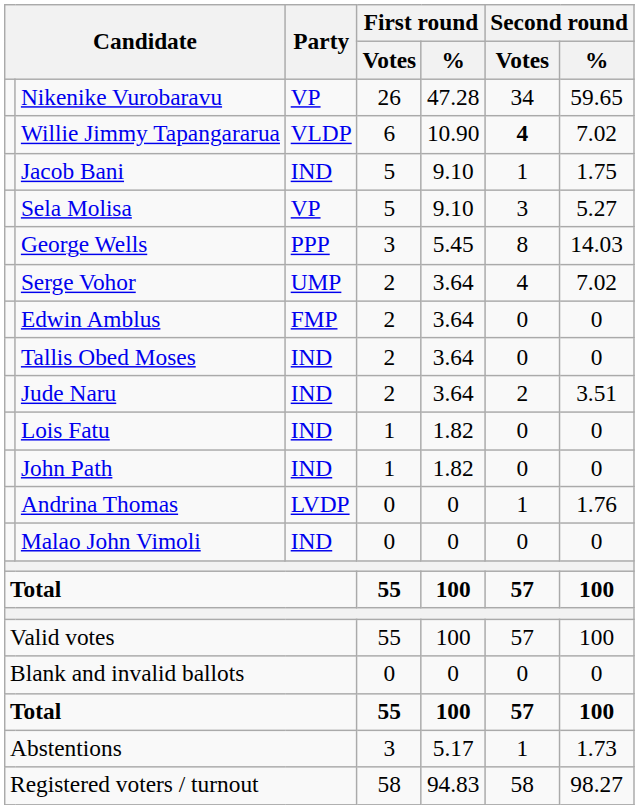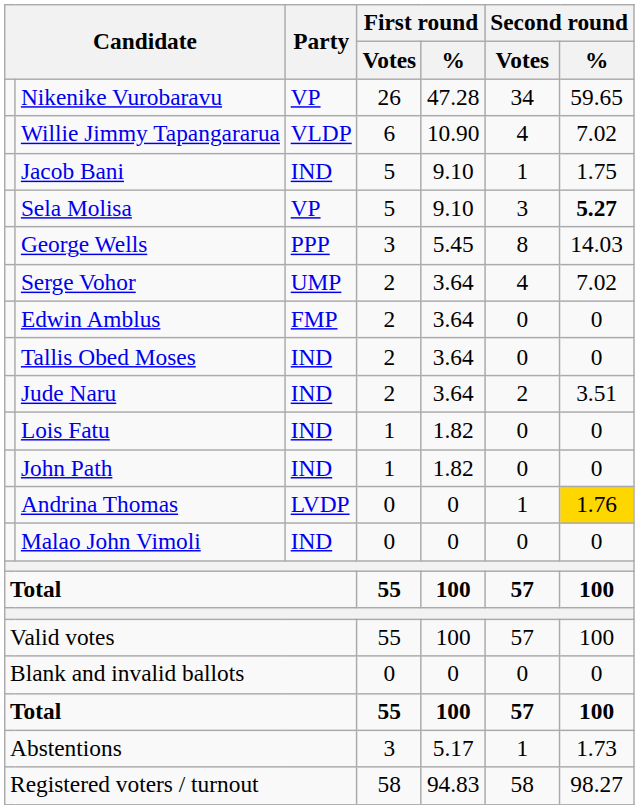(522, 134) bold -> (522, 134) normal
(597, 208) normal -> (597, 208) bold
(597, 504) no background -> (597, 504) gold background
